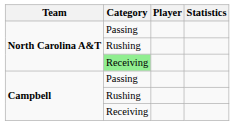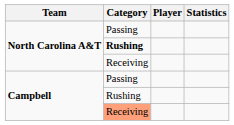(123, 46) normal -> (124, 46) bold
(127, 62) lightgreen background -> (127, 62) no background
(127, 112) no background -> (127, 112) lightsalmon background
